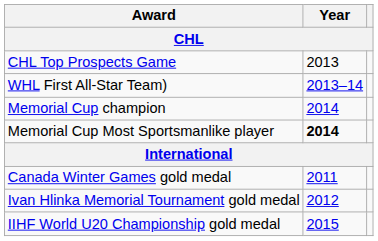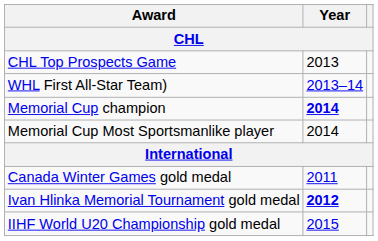(323, 108) normal -> (323, 108) bold
(323, 131) bold -> (323, 131) normal
(323, 200) normal -> (323, 200) bold
